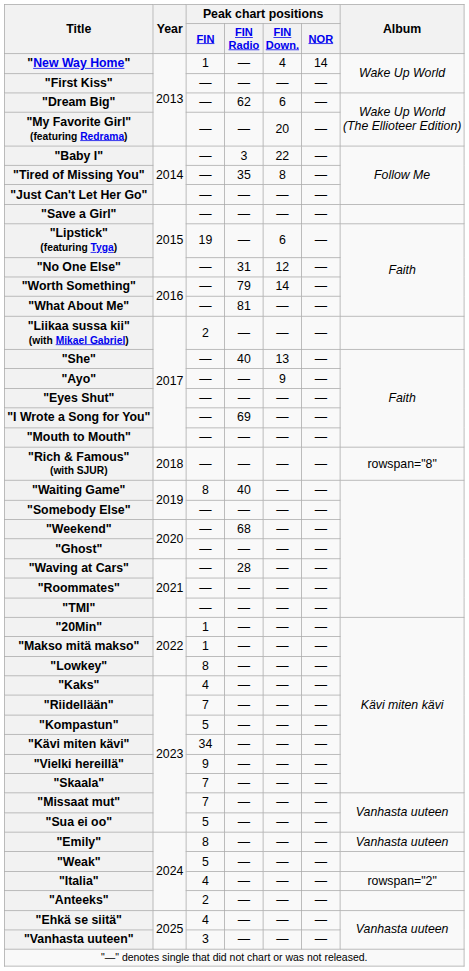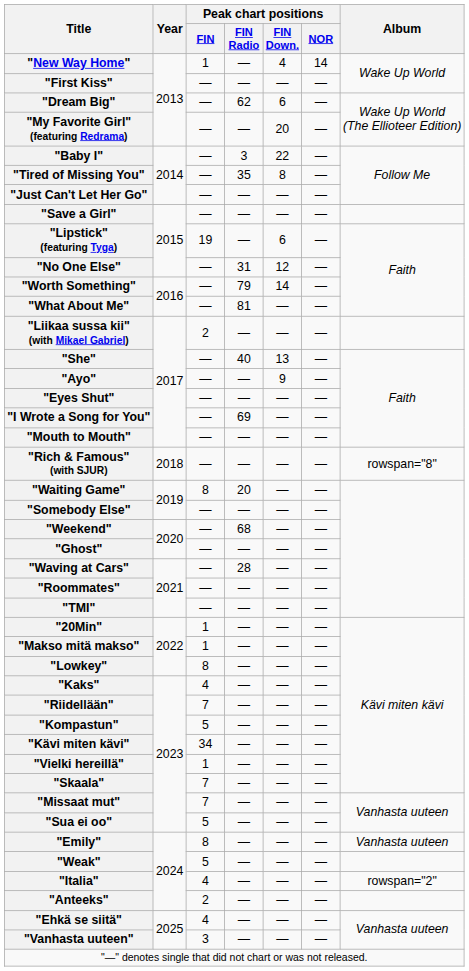(244, 490) 40 -> (244, 490) 20
(205, 763) 9 -> (205, 763) 1
